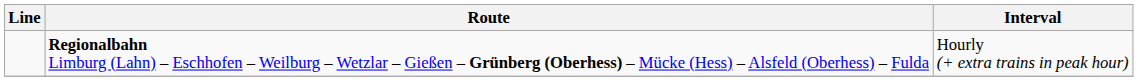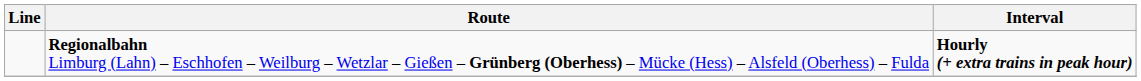(1033, 53) normal -> (1035, 53) bold
